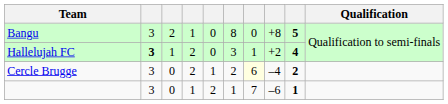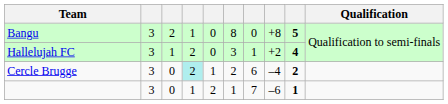(151, 52) bold -> (151, 52) normal
(192, 71) no background -> (192, 71) paleturquoise background
(254, 71) lightyellow background -> (254, 71) no background
